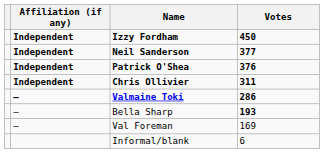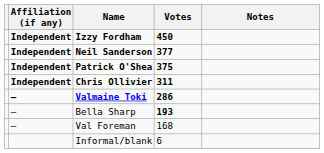+ column: (260, 17)
(248, 67) 376 -> (165, 67) 375
(248, 126) 169 -> (165, 126) 168
